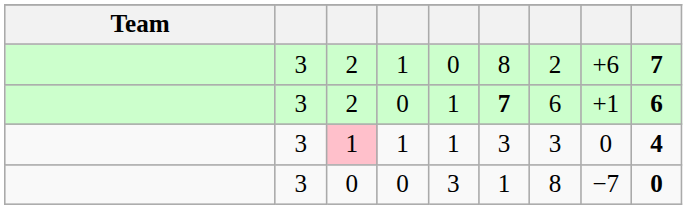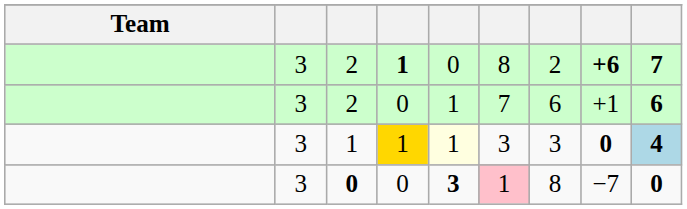(402, 64) normal -> (402, 64) bold
(606, 64) normal -> (606, 64) bold
(504, 104) bold -> (504, 104) normal
(352, 143) pink background -> (352, 143) no background
(402, 143) no background -> (402, 143) gold background
(453, 143) no background -> (453, 143) lightyellow background
(606, 143) normal -> (606, 143) bold
(657, 143) no background -> (657, 143) lightblue background
(352, 183) normal -> (352, 183) bold
(453, 183) normal -> (453, 183) bold
(504, 183) no background -> (504, 183) pink background
